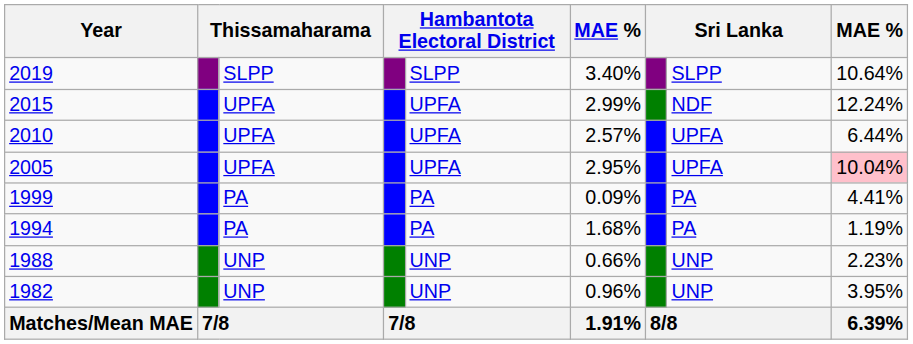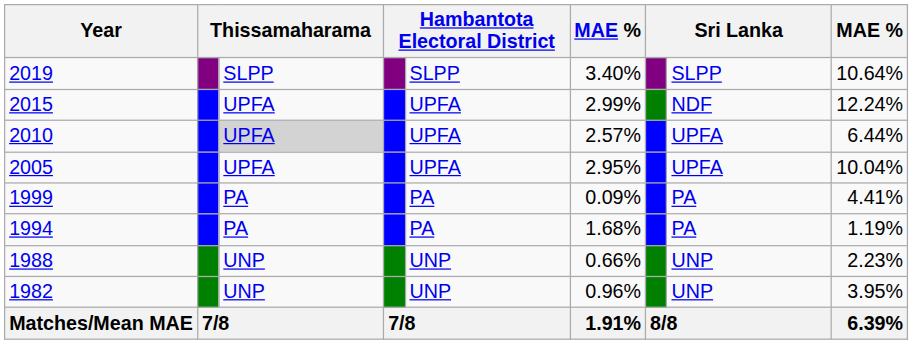(249, 135) no background -> (249, 135) lightgrey background
(870, 167) pink background -> (870, 167) no background
